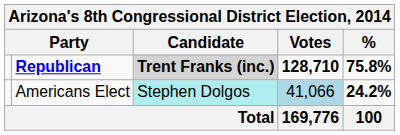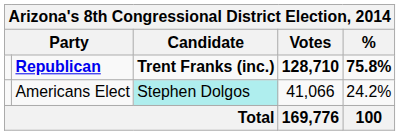(206, 67) lightgrey background -> (206, 67) no background
(310, 92) lightblue background -> (310, 92) no background
(369, 92) bold -> (369, 92) normal
